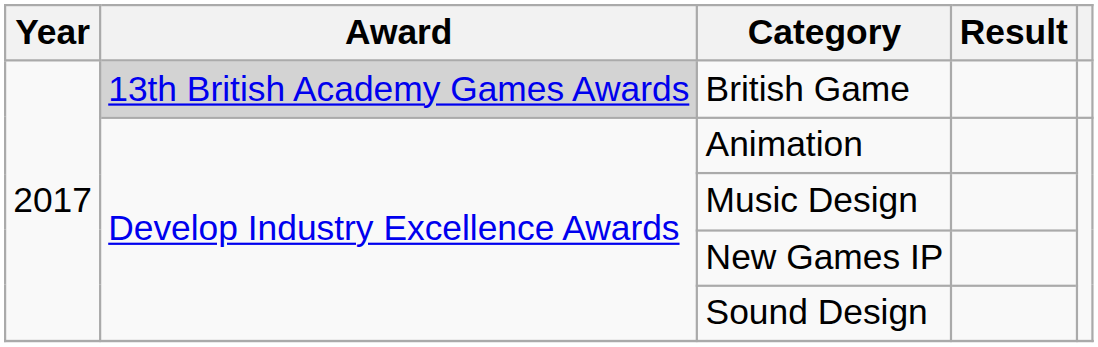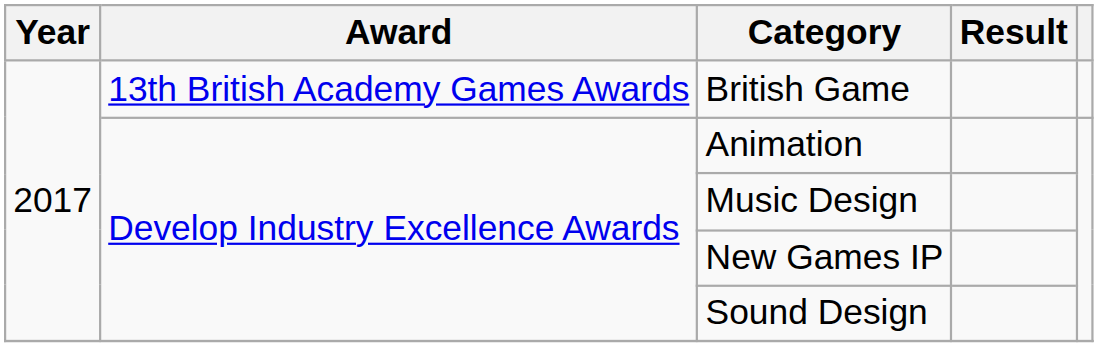(399, 88) lightgrey background -> (399, 88) no background
